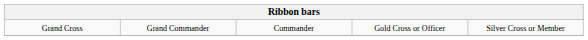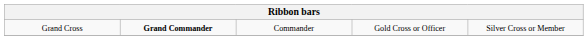(178, 28) normal -> (178, 27) bold
